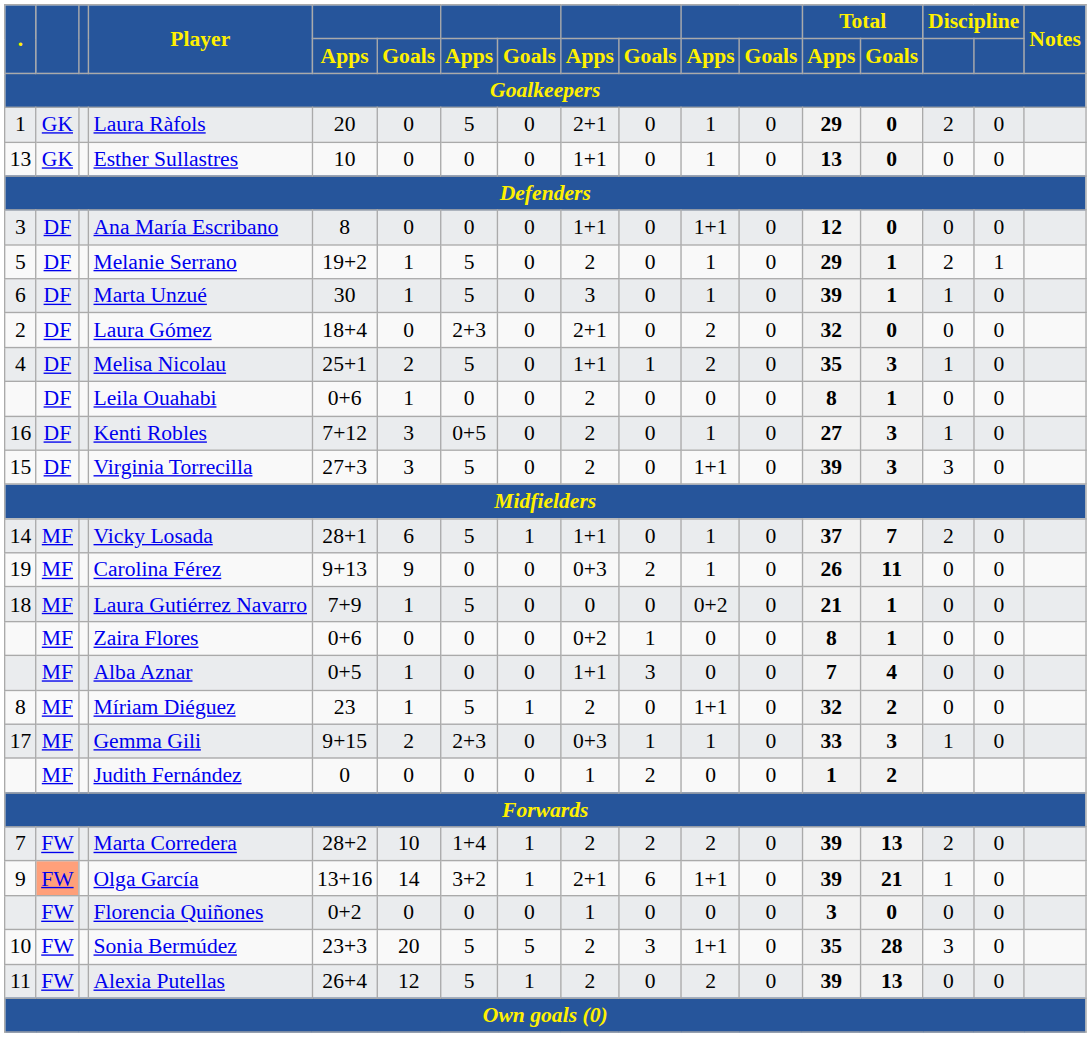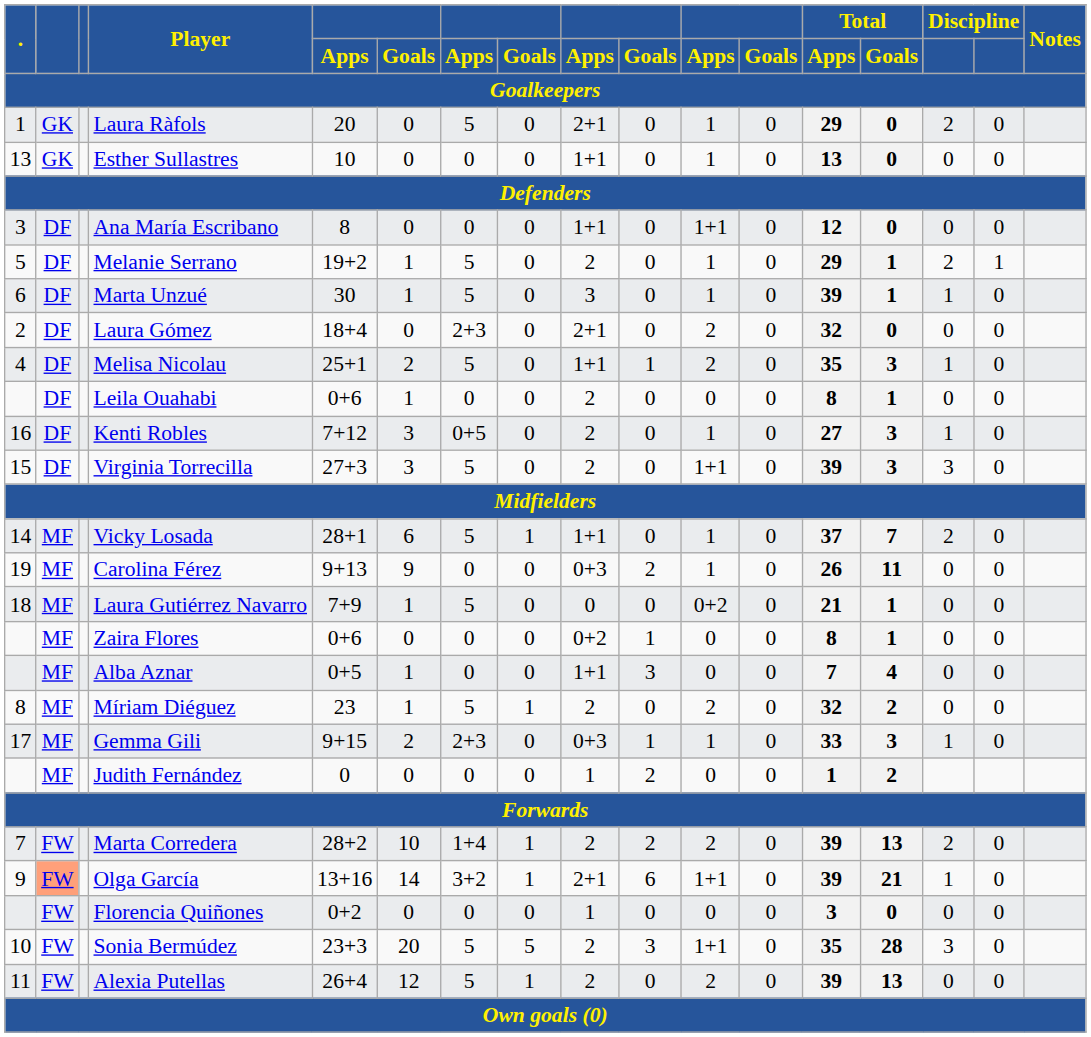(711, 706) 1+1 -> (711, 706) 2
